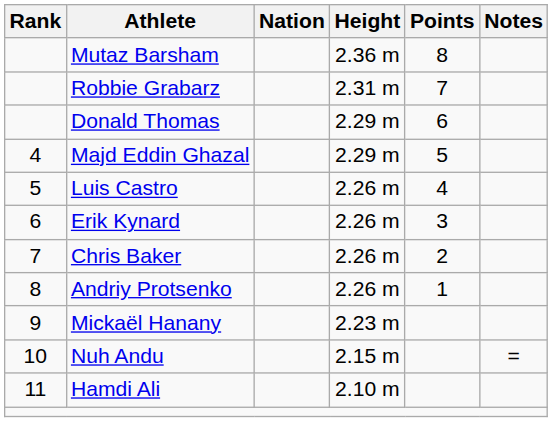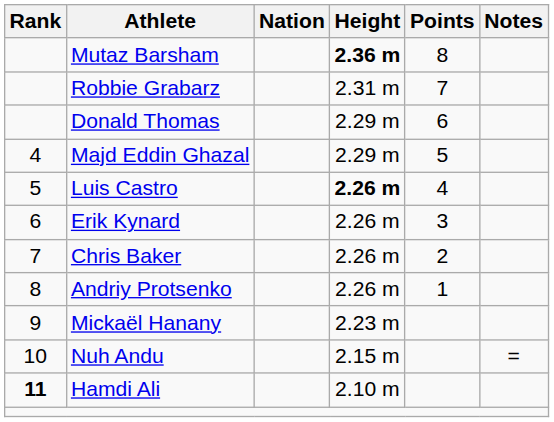(367, 54) normal -> (367, 54) bold
(367, 188) normal -> (367, 188) bold
(35, 389) normal -> (35, 389) bold
